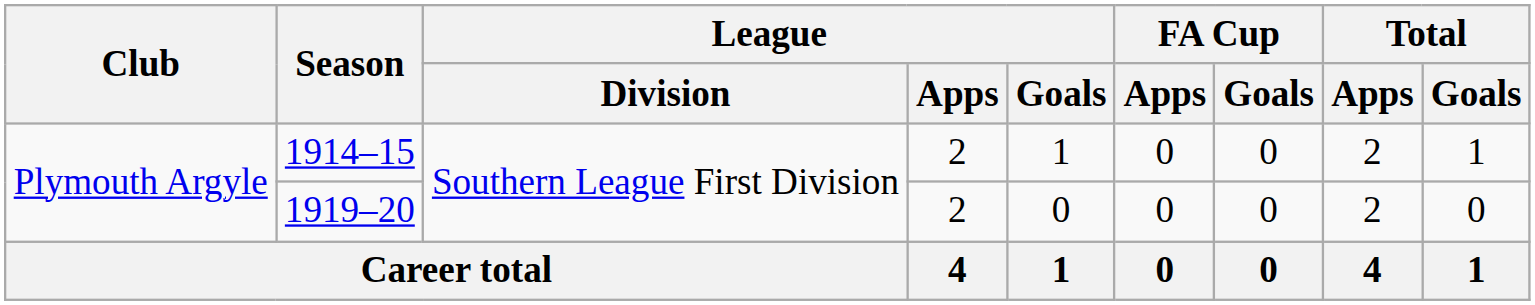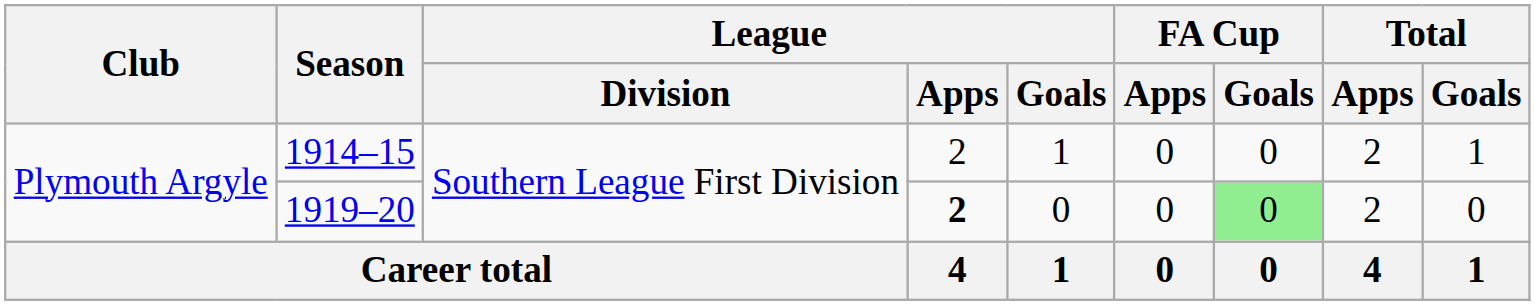(957, 210) normal -> (957, 210) bold
(1269, 210) no background -> (1269, 210) lightgreen background
